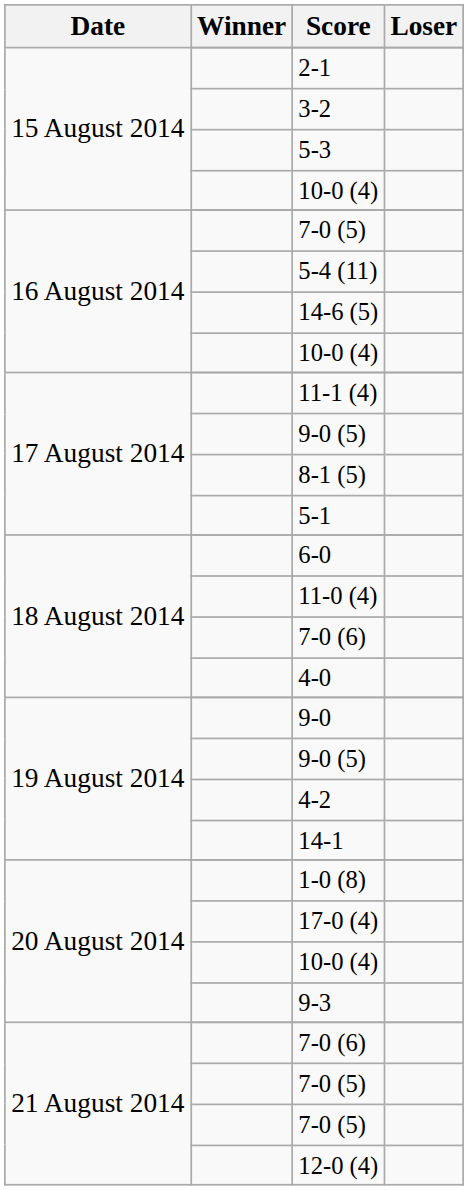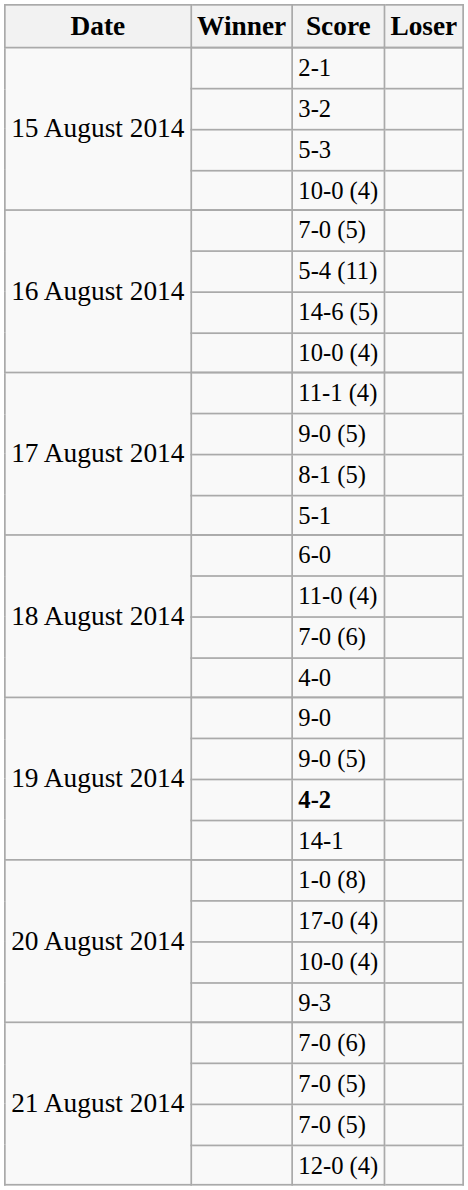(315, 799) normal -> (315, 799) bold
